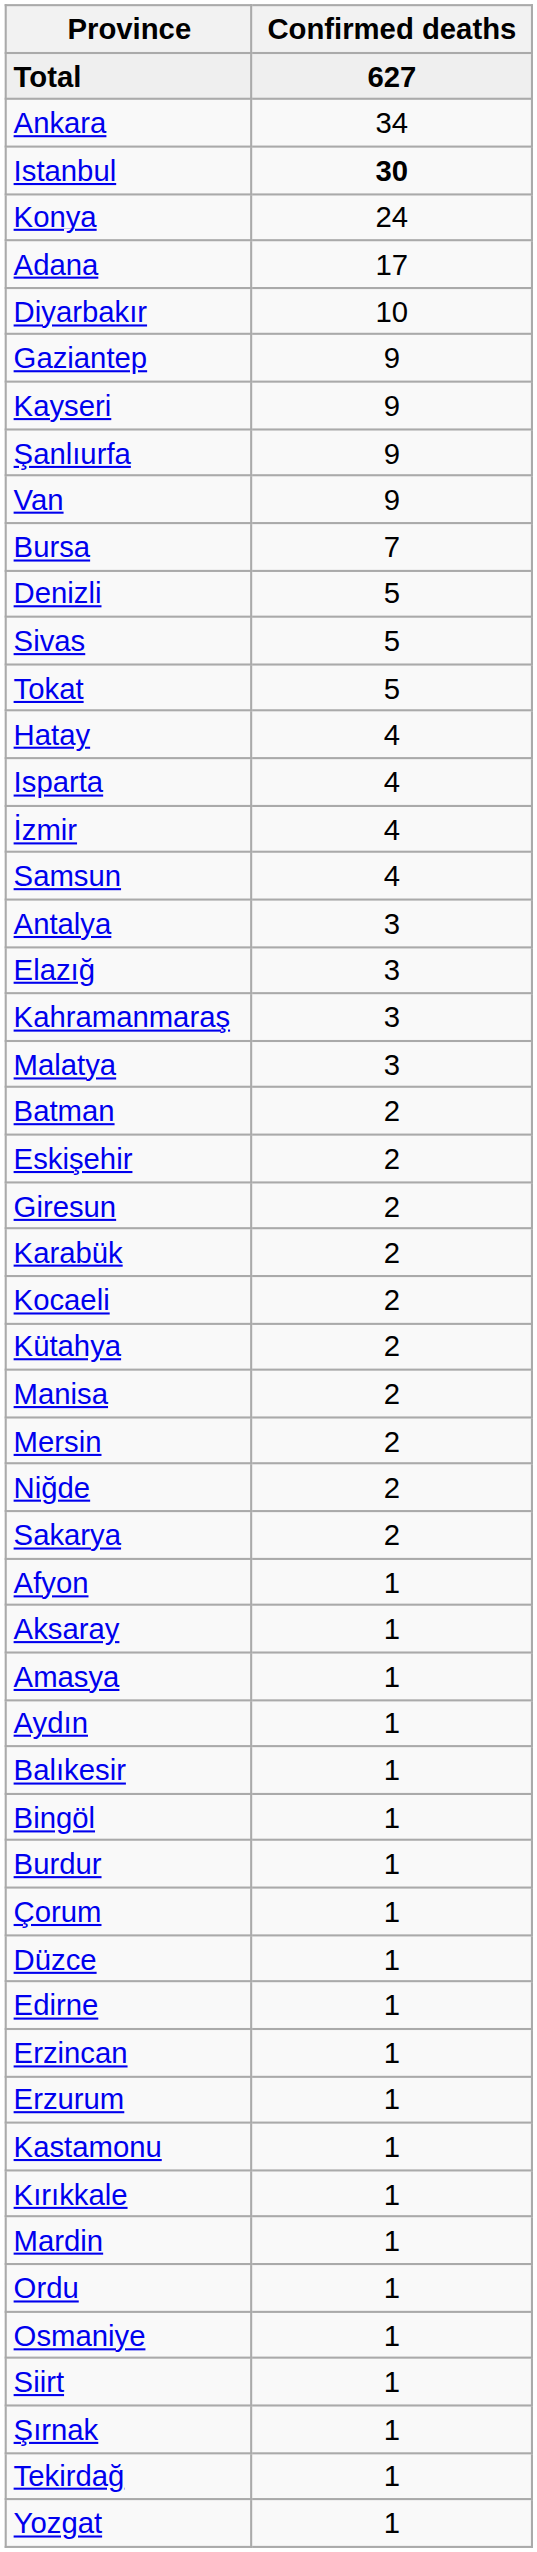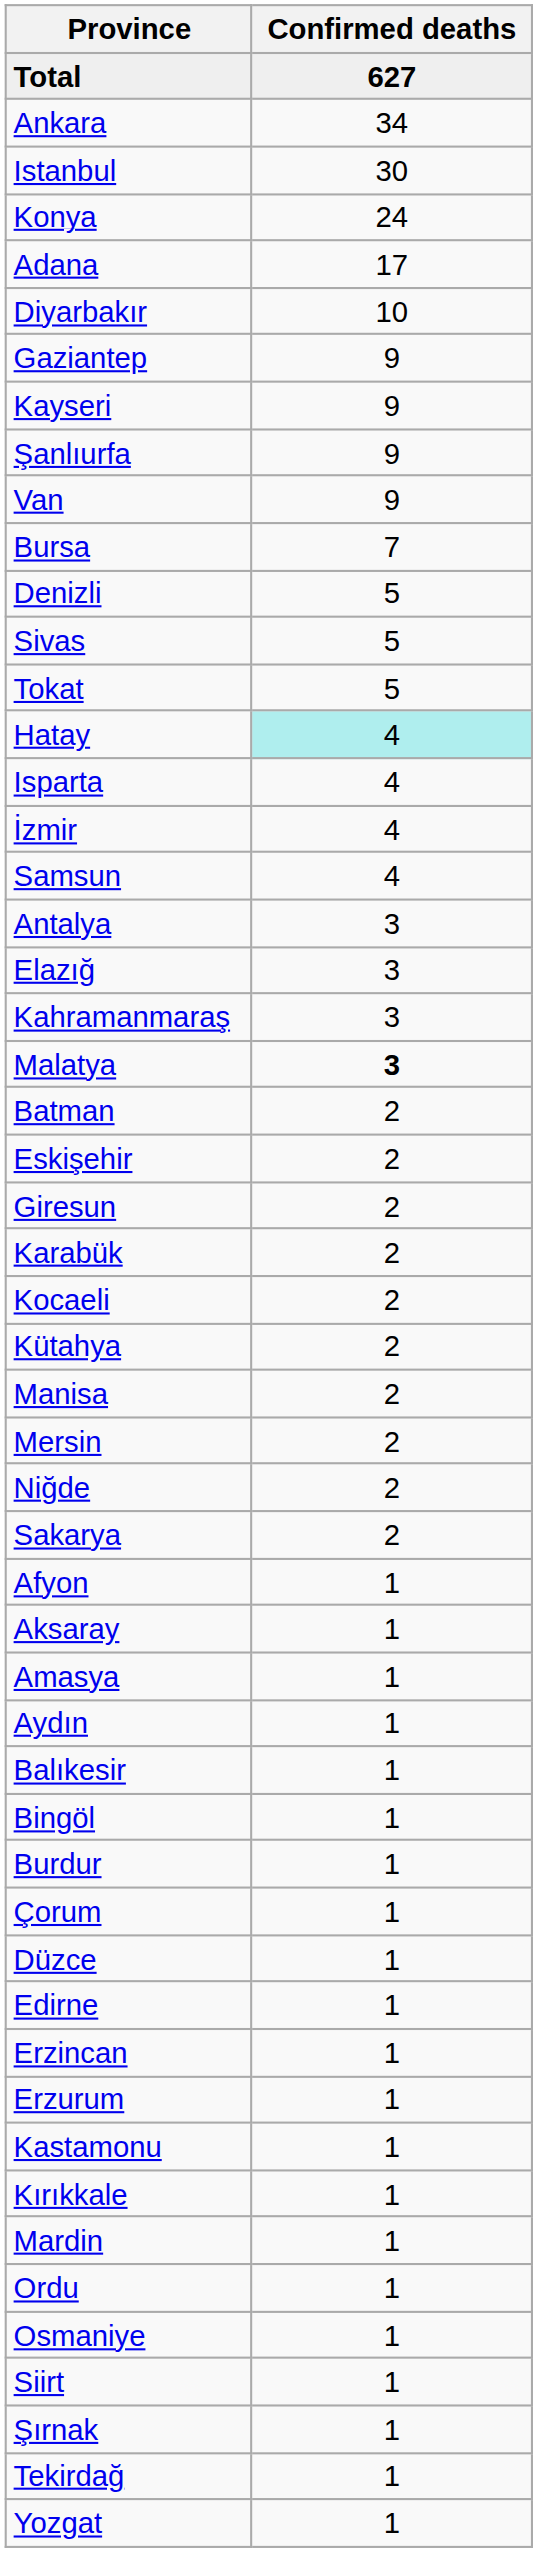(392, 170) bold -> (392, 170) normal
(392, 735) no background -> (392, 735) paleturquoise background
(392, 1064) normal -> (392, 1064) bold
